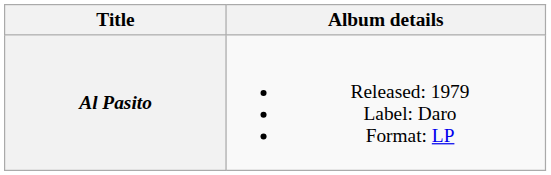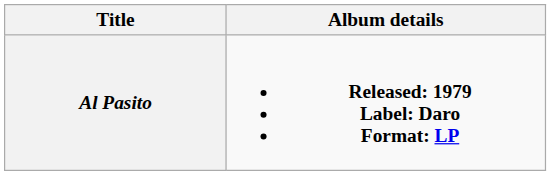(386, 114) normal -> (386, 114) bold
